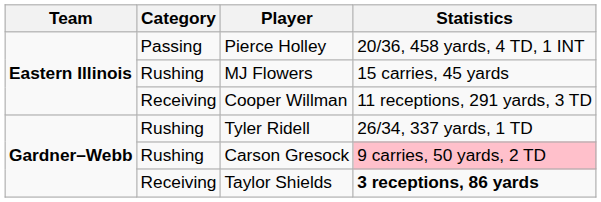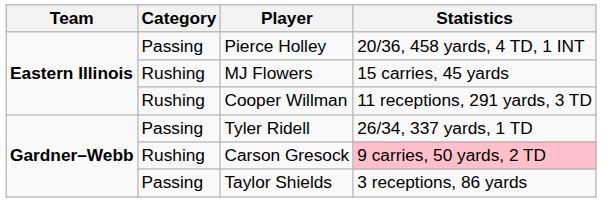(179, 100) Receiving -> (173, 100) Rushing
(172, 128) Rushing -> (172, 128) Passing
(179, 182) Receiving -> (172, 182) Passing
(448, 182) bold -> (442, 182) normal
